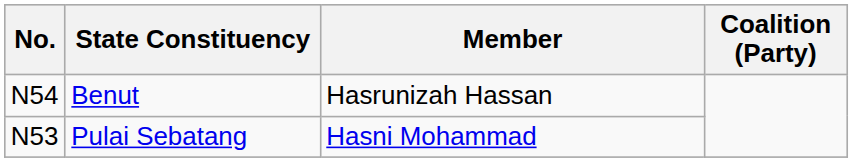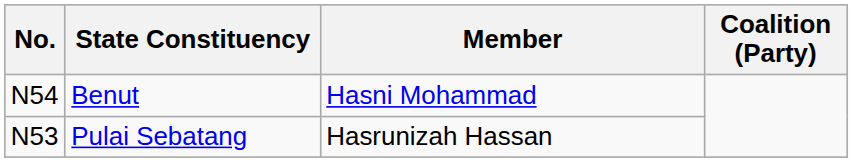(439, 95) Hasrunizah Hassan -> (431, 95) Hasni Mohammad
(431, 136) Hasni Mohammad -> (439, 136) Hasrunizah Hassan
